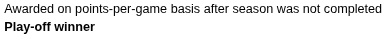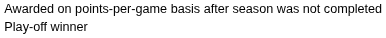(50, 26) bold -> (46, 26) normal
